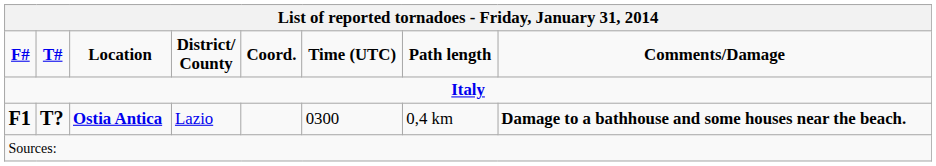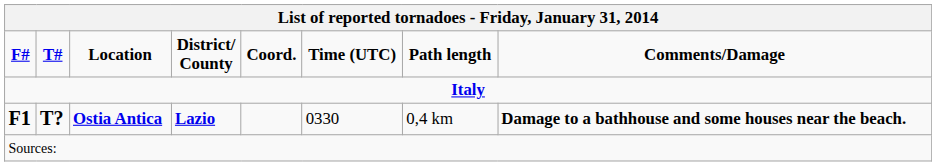(194, 118) normal -> (195, 118) bold
(322, 118) 0300 -> (322, 118) 0330
